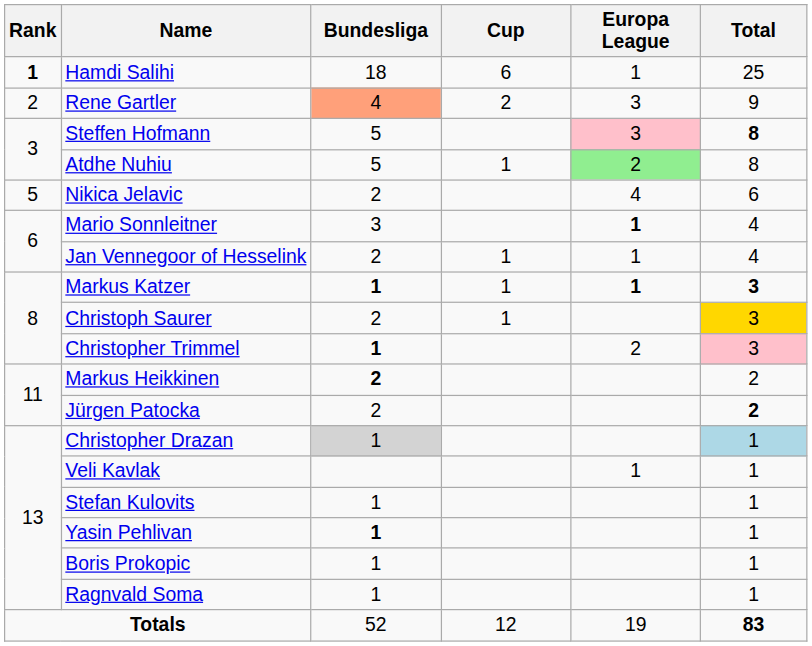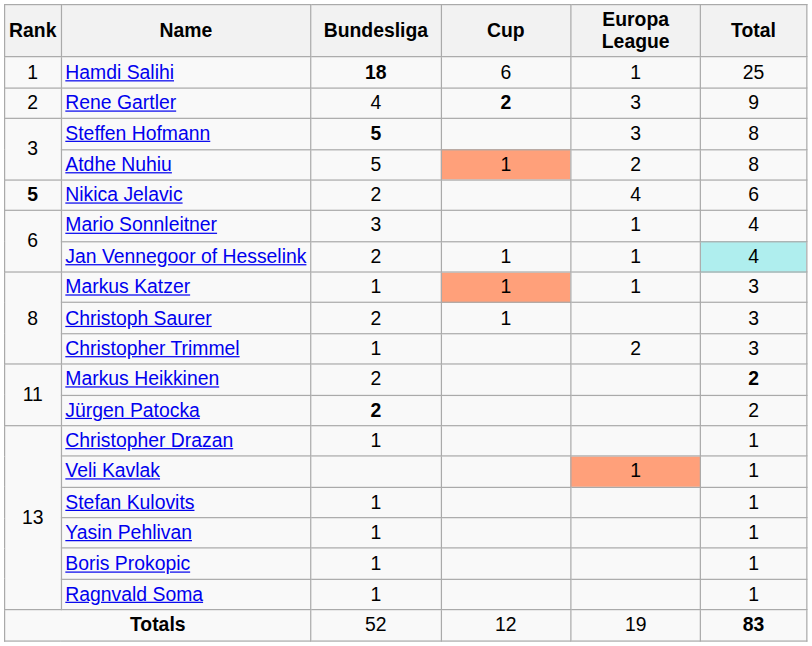(33, 72) bold -> (33, 72) normal
(376, 72) normal -> (376, 72) bold
(376, 103) lightsalmon background -> (376, 103) no background
(506, 103) normal -> (506, 103) bold
(376, 133) normal -> (376, 133) bold
(636, 133) pink background -> (636, 133) no background
(754, 133) bold -> (754, 133) normal
(506, 164) no background -> (506, 164) lightsalmon background
(636, 164) lightgreen background -> (636, 164) no background
(33, 195) normal -> (33, 195) bold
(636, 225) bold -> (636, 225) normal
(754, 256) no background -> (754, 256) paleturquoise background
(376, 287) bold -> (376, 287) normal
(506, 287) no background -> (506, 287) lightsalmon background
(636, 287) bold -> (636, 287) normal
(754, 287) bold -> (754, 287) normal
(754, 317) gold background -> (754, 317) no background
(376, 348) bold -> (376, 348) normal
(754, 348) pink background -> (754, 348) no background
(376, 379) bold -> (376, 379) normal
(754, 379) normal -> (754, 379) bold
(376, 410) normal -> (376, 410) bold
(754, 410) bold -> (754, 410) normal
(376, 440) lightgrey background -> (376, 440) no background
(754, 440) lightblue background -> (754, 440) no background
(636, 471) no background -> (636, 471) lightsalmon background
(376, 532) bold -> (376, 532) normal
